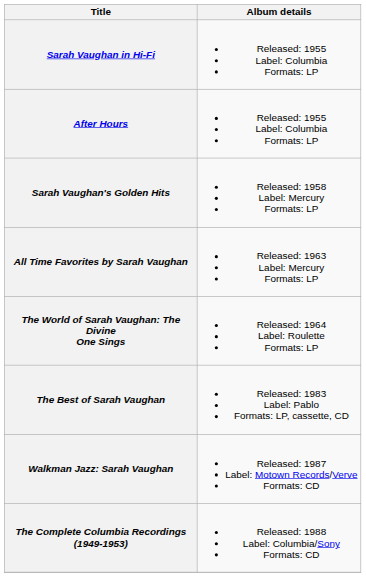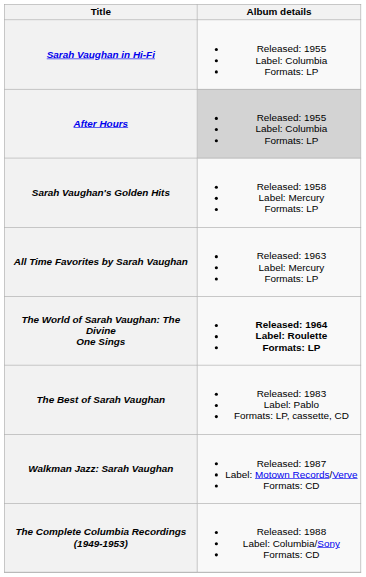(279, 129) no background -> (279, 129) lightgrey background
(279, 336) normal -> (279, 336) bold
